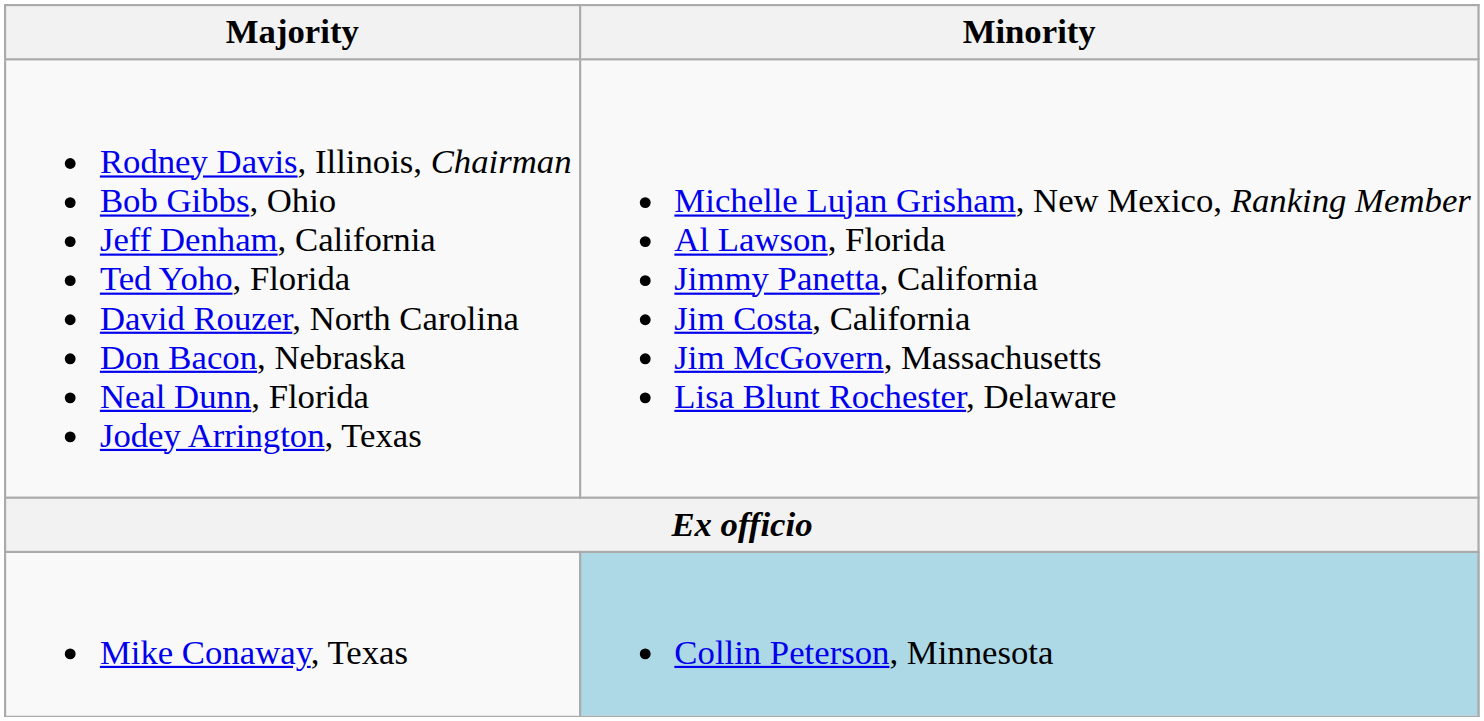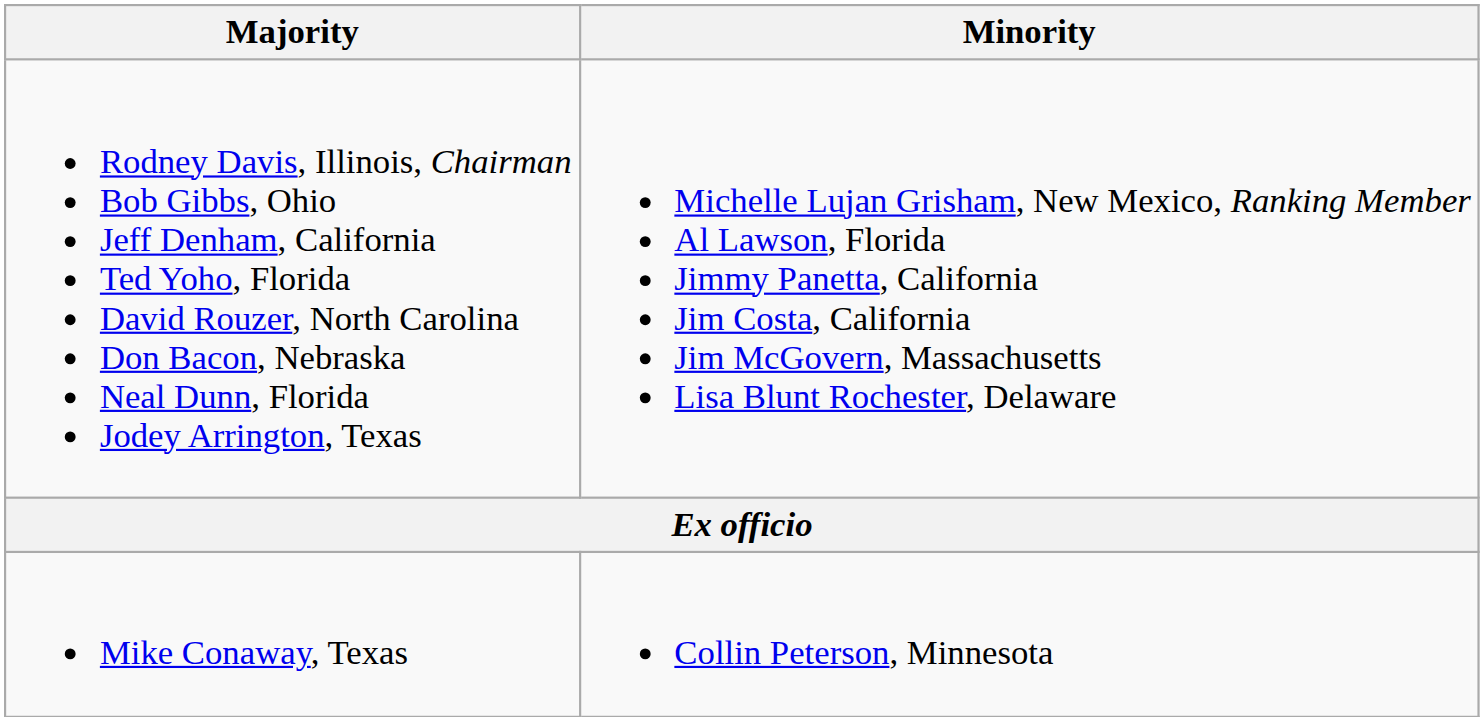(1029, 654) lightblue background -> (1029, 654) no background
